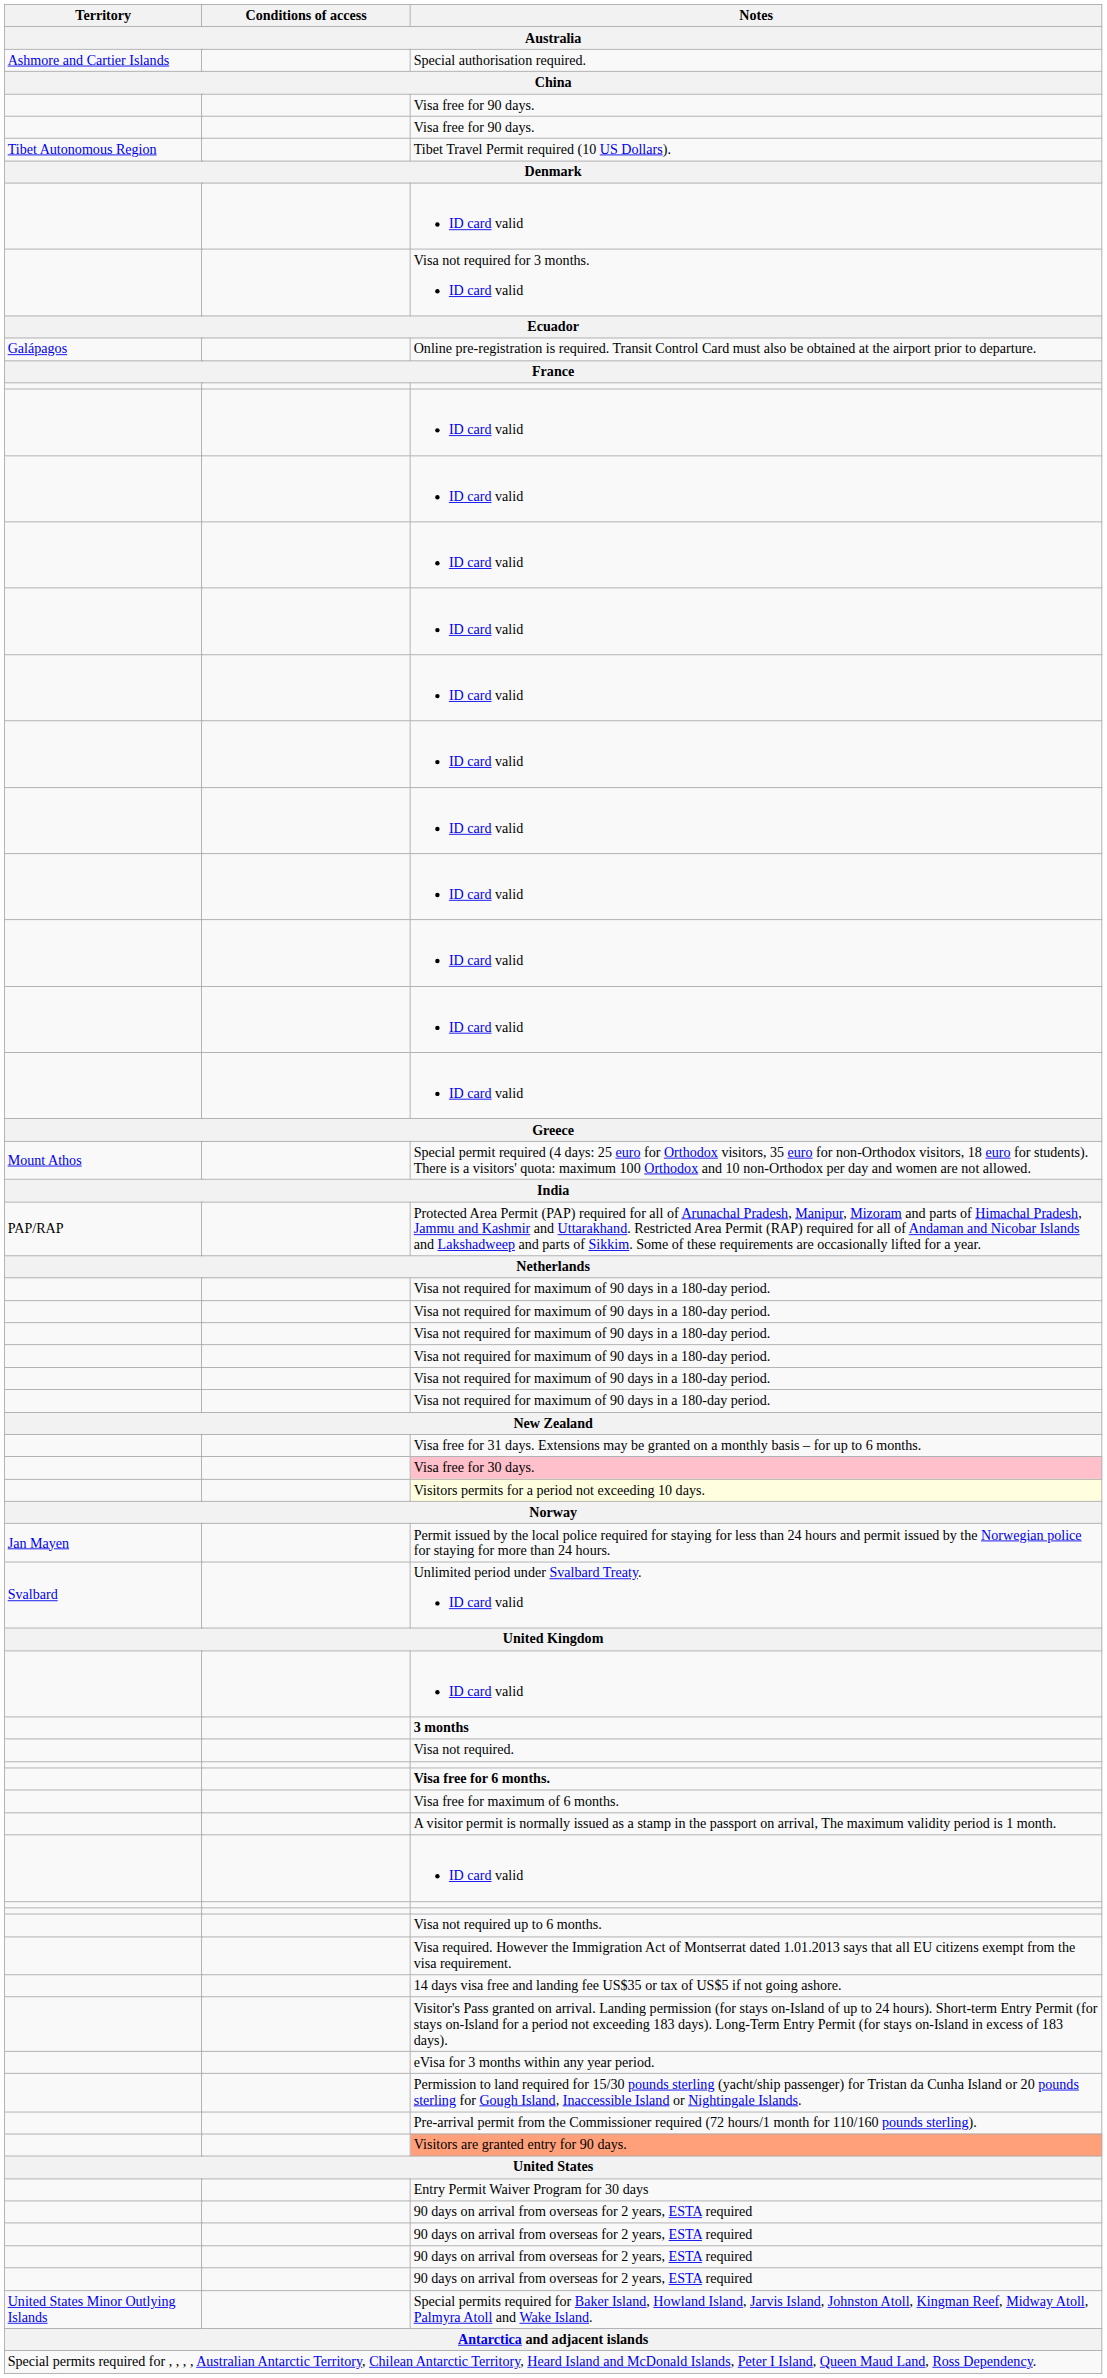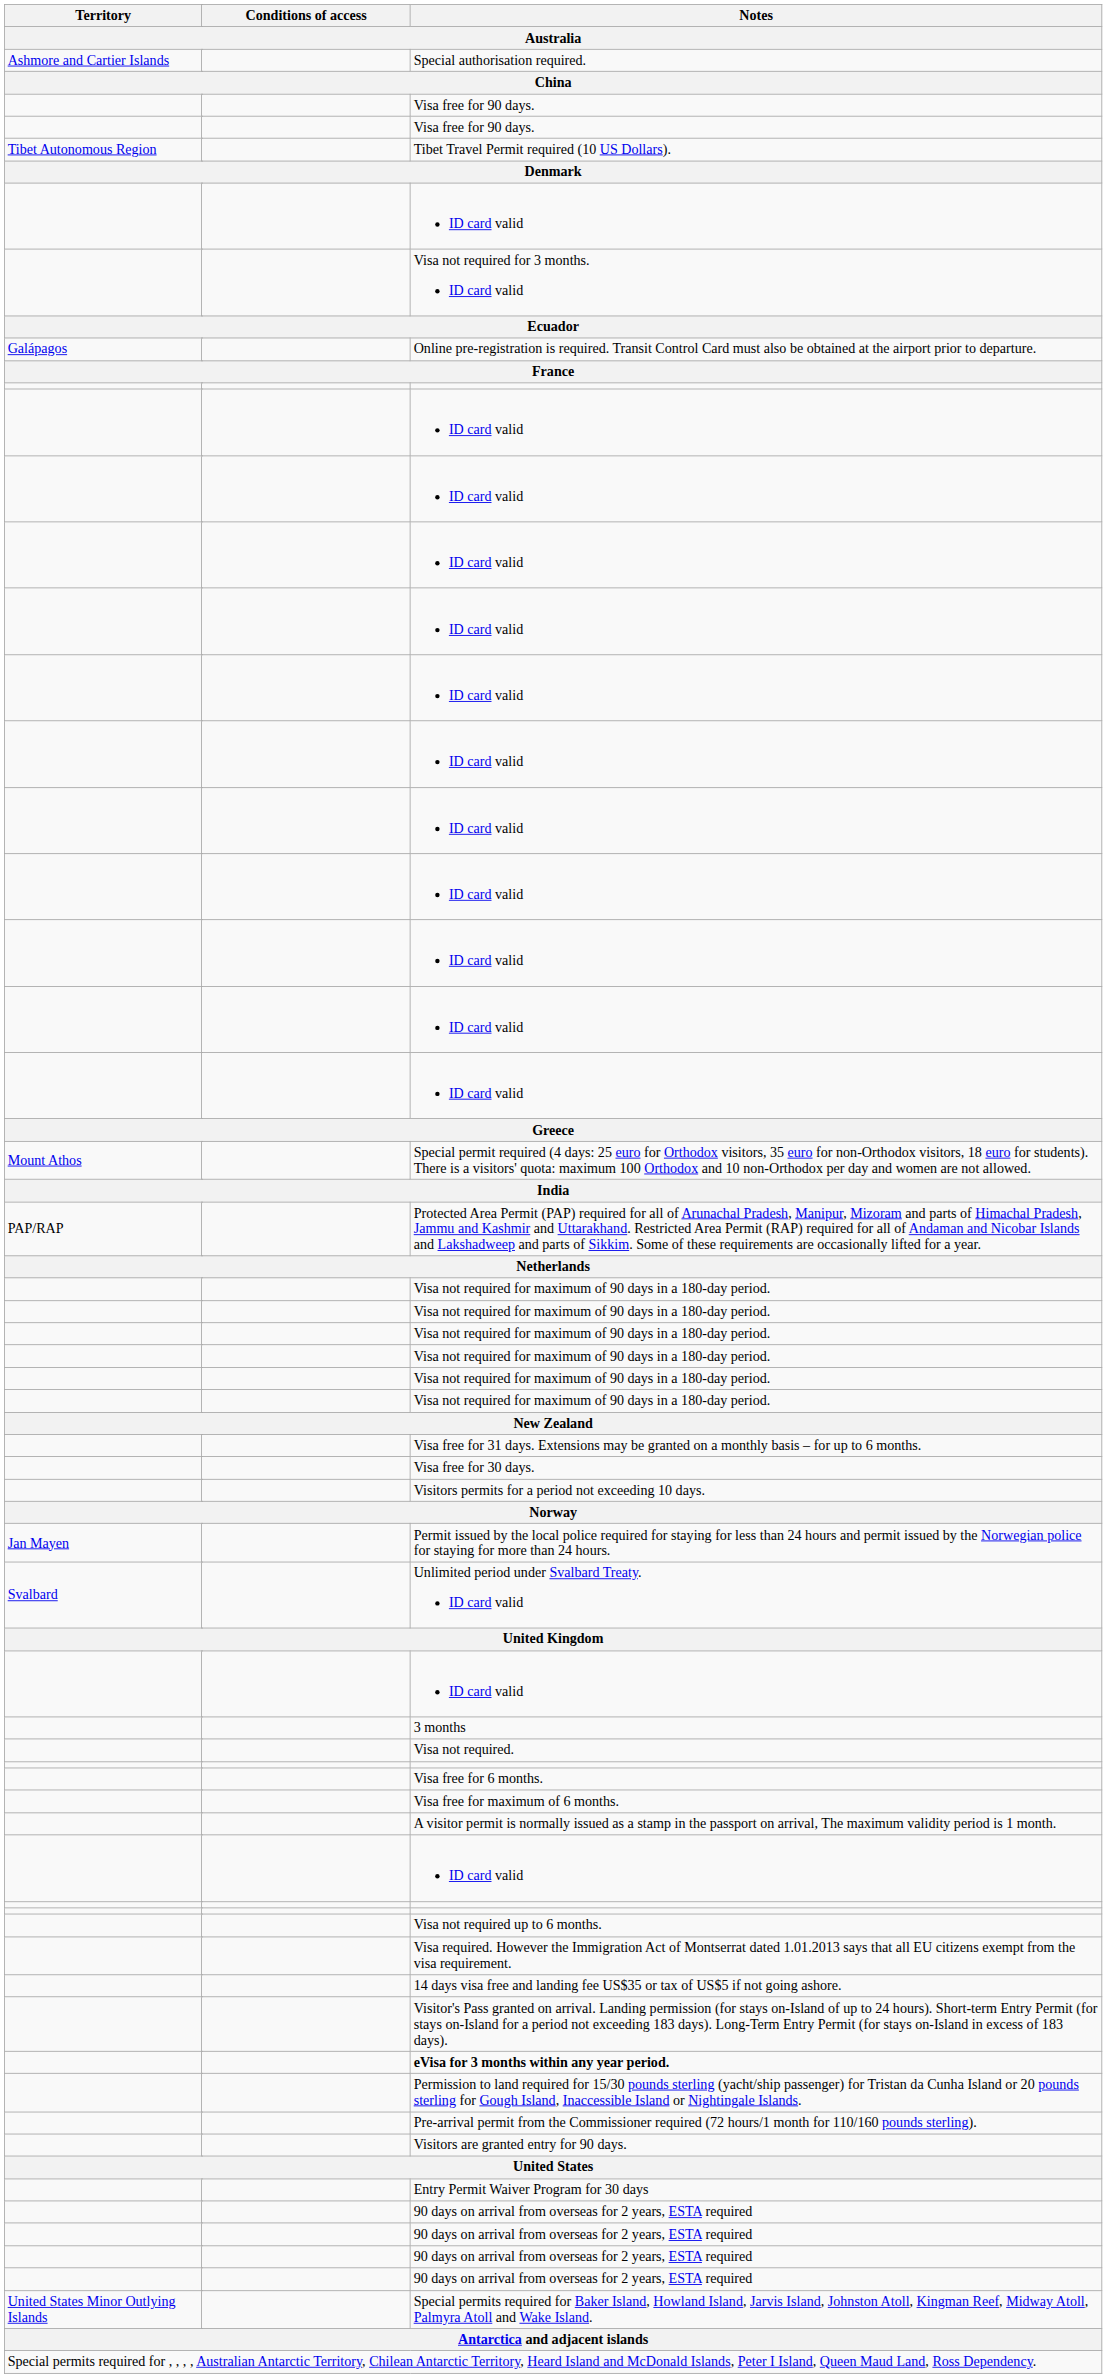(474, 1467) pink background -> (474, 1467) no background
(559, 1490) lightyellow background -> (559, 1490) no background
(441, 1728) bold -> (440, 1728) normal
(482, 1779) bold -> (478, 1779) normal
(534, 2062) normal -> (541, 2062) bold
(520, 2145) lightsalmon background -> (520, 2145) no background
